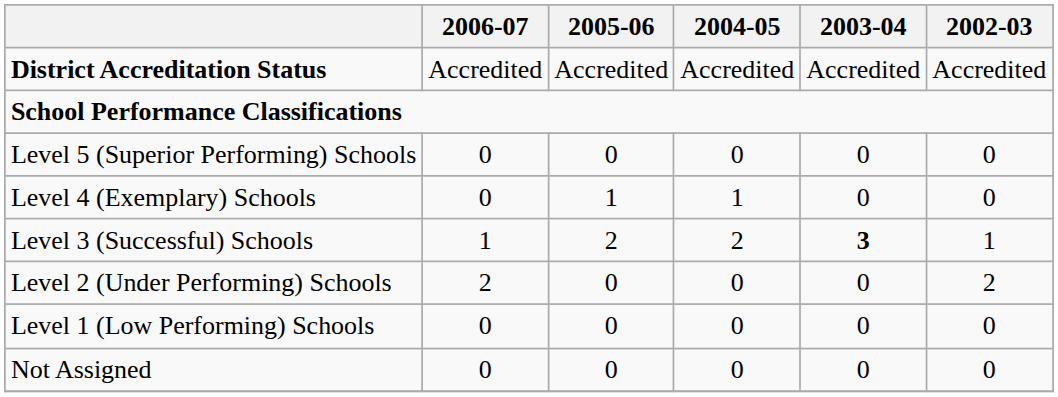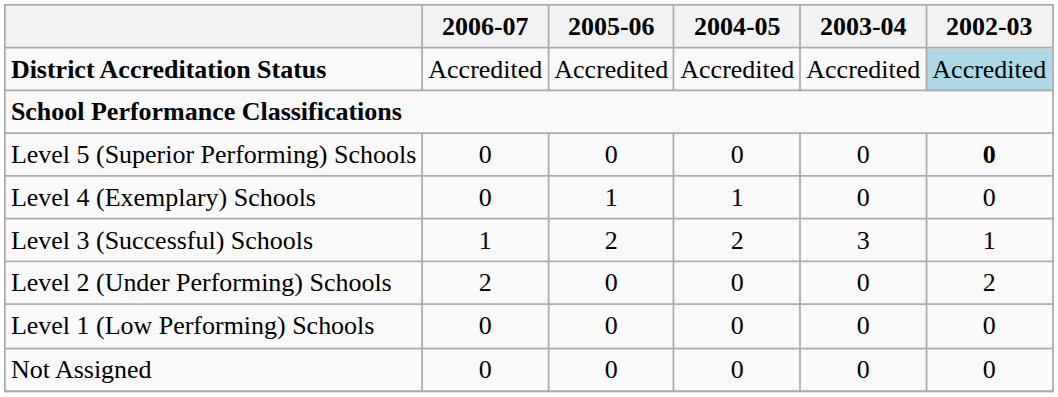(989, 68) no background -> (989, 68) lightblue background
(989, 154) normal -> (989, 154) bold
(863, 240) bold -> (863, 240) normal
